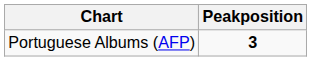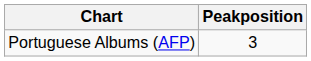(253, 42) bold -> (253, 42) normal
